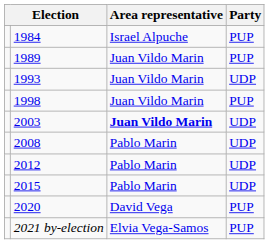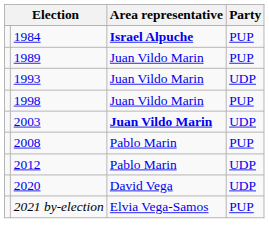(149, 36) normal -> (151, 36) bold
(243, 143) UDP -> (241, 143) PUP
- row: (27, 185)
(241, 206) PUP -> (243, 185) UDP
